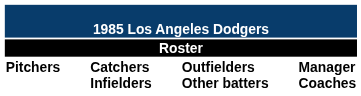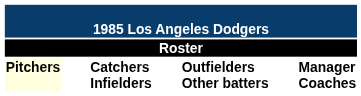(33, 67) no background -> (33, 67) lightyellow background
